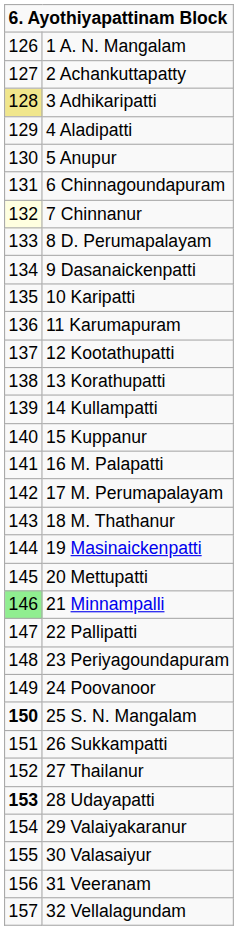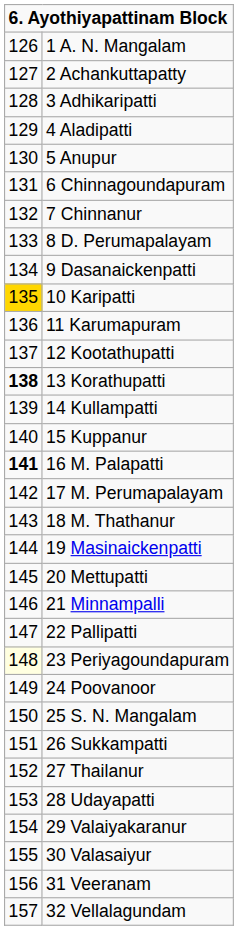(23, 102) khaki background -> (23, 102) no background
(23, 213) lightyellow background -> (23, 213) no background
(23, 297) no background -> (23, 297) gold background
(23, 381) normal -> (23, 381) bold
(23, 465) normal -> (23, 465) bold
(23, 604) lightgreen background -> (23, 604) no background
(23, 660) no background -> (23, 660) lightyellow background
(23, 716) bold -> (23, 716) normal
(23, 800) bold -> (23, 800) normal
